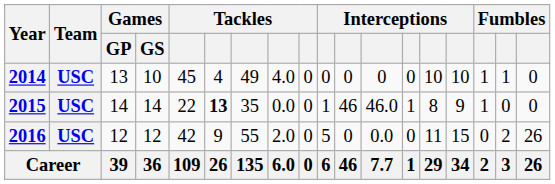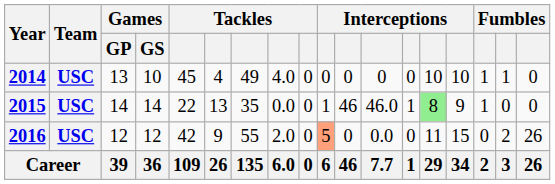(218, 106) bold -> (218, 106) normal
(433, 106) no background -> (433, 106) lightgreen background
(326, 135) no background -> (326, 135) lightsalmon background
